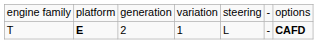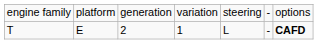(80, 30) bold -> (80, 30) normal
